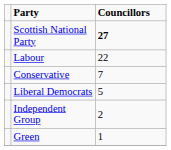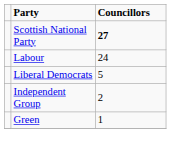(103, 58) 22 -> (103, 58) 24
- row: (41, 74)
